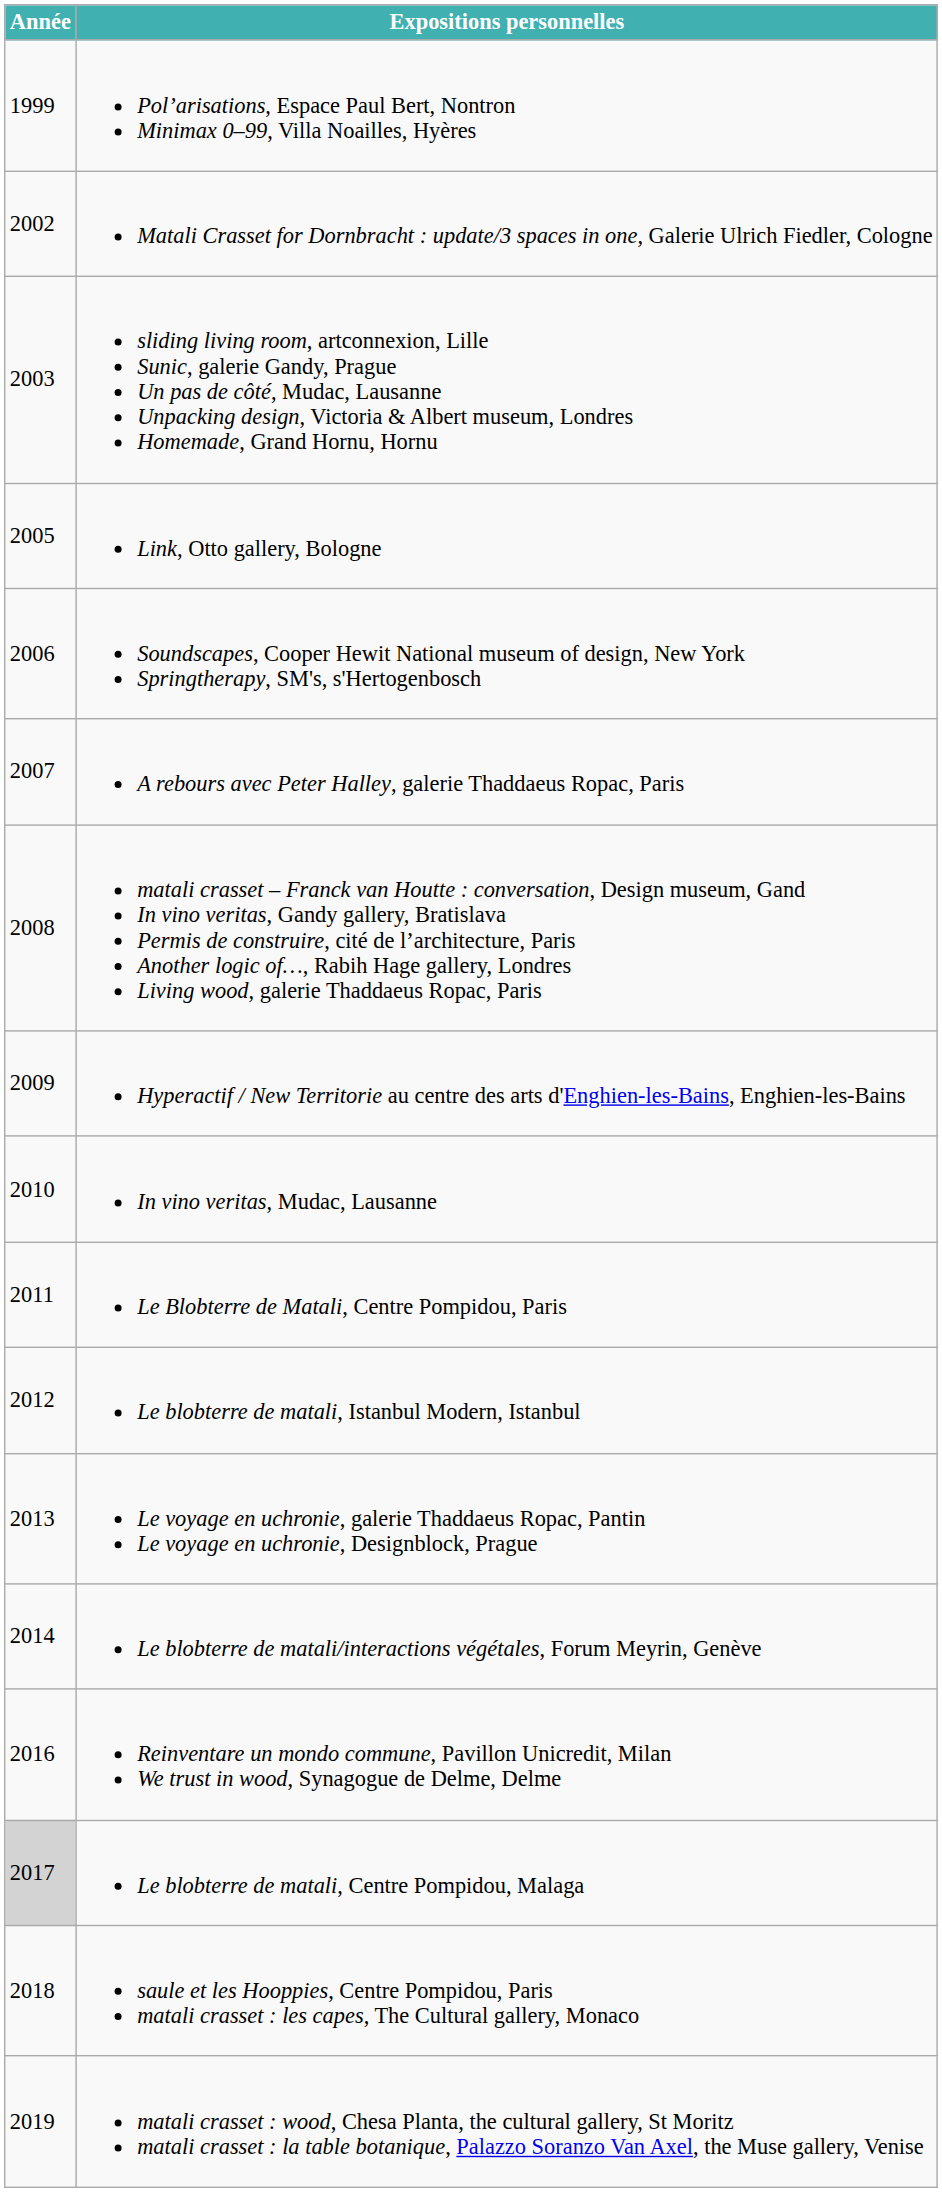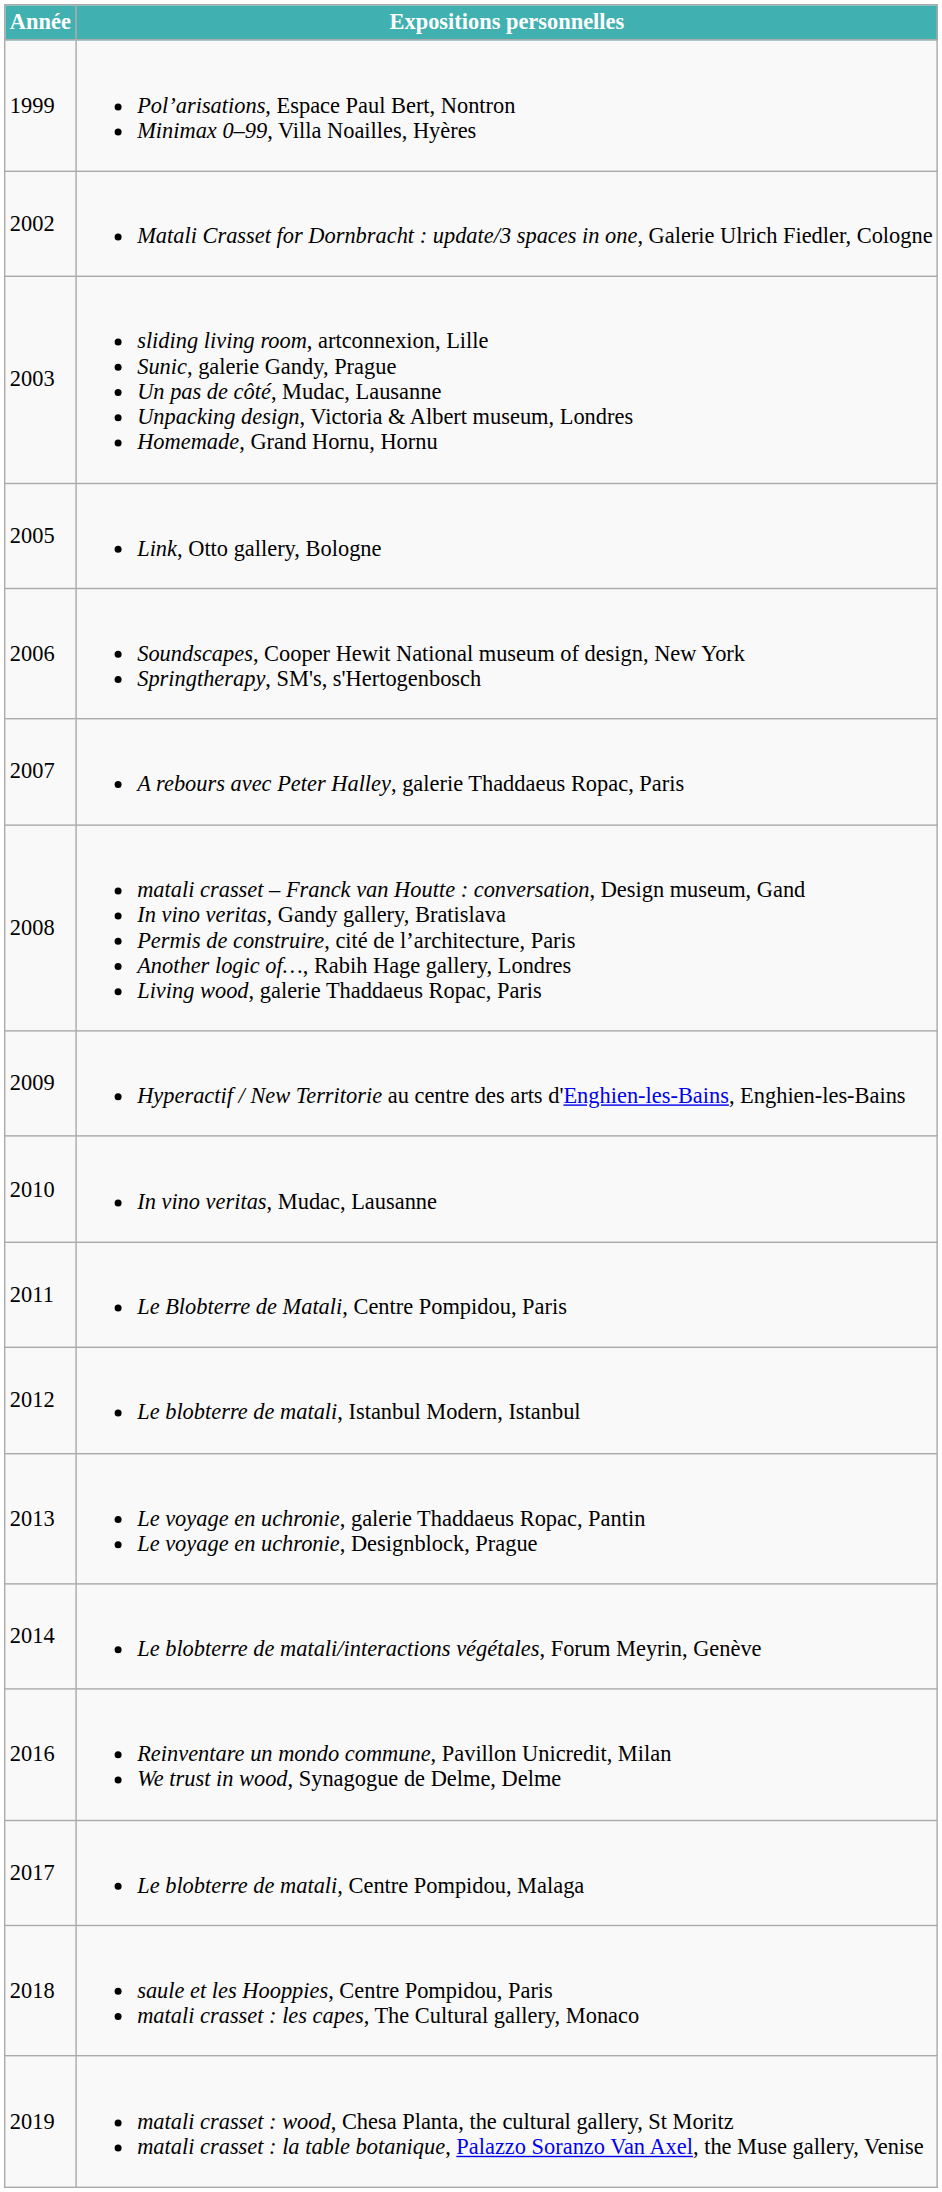(32, 1872) lightgrey background -> (32, 1872) no background
